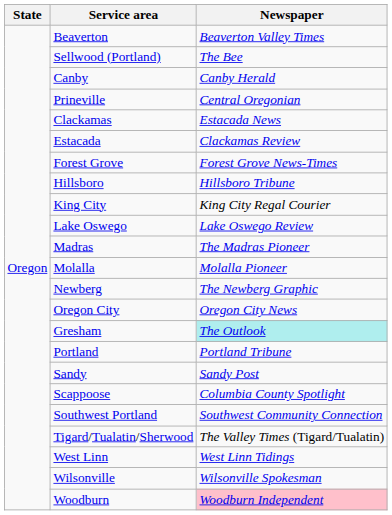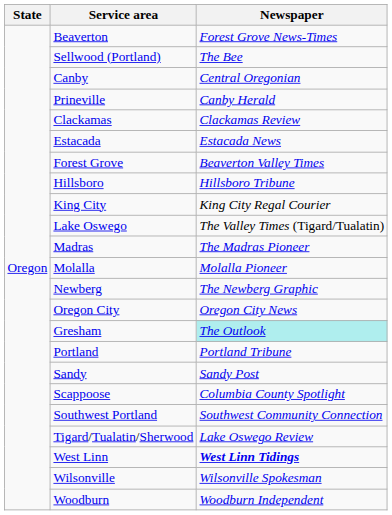(262, 36) Beaverton Valley Times -> (268, 36) Forest Grove News-Times
(237, 78) Canby Herald -> (250, 78) Central Oregonian
(250, 99) Central Oregonian -> (237, 99) Canby Herald
(240, 120) Estacada News -> (250, 120) Clackamas Review
(250, 141) Clackamas Review -> (240, 141) Estacada News
(268, 162) Forest Grove News-Times -> (262, 162) Beaverton Valley Times
(256, 225) Lake Oswego Review -> (292, 225) The Valley Times (Tigard/Tualatin)
(292, 436) The Valley Times (Tigard/Tualatin) -> (256, 436) Lake Oswego Review
(247, 457) normal -> (249, 457) bold
(261, 499) pink background -> (261, 499) no background
